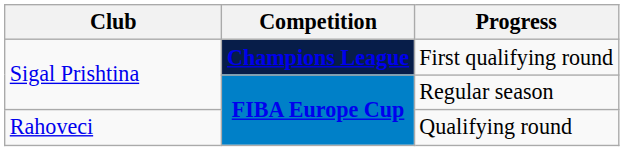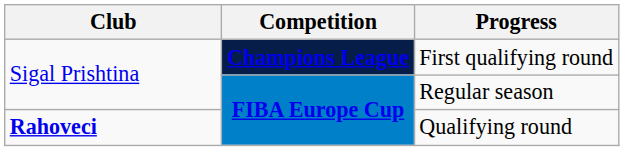(51, 127) normal -> (53, 127) bold
